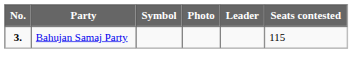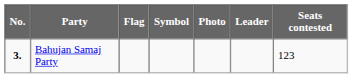+ column: (134, 21)
(277, 37) 115 -> (286, 55) 123
